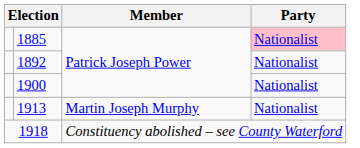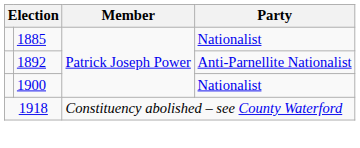(286, 39) pink background -> (230, 39) no background
(286, 62) Nationalist -> (275, 62) Anti-Parnellite Nationalist
- row: (31, 108)
